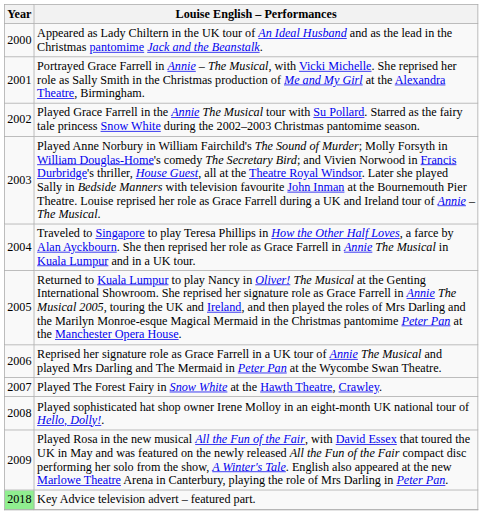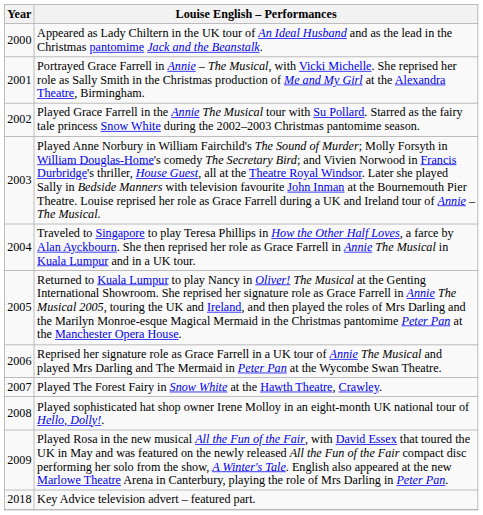(19, 499) lightgreen background -> (19, 499) no background
